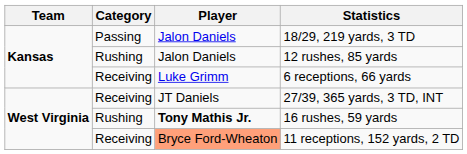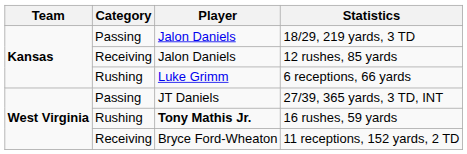(119, 56) Rushing -> (123, 56) Receiving
(123, 77) Receiving -> (119, 77) Rushing
(123, 97) Receiving -> (118, 97) Passing
(218, 139) lightsalmon background -> (218, 139) no background
